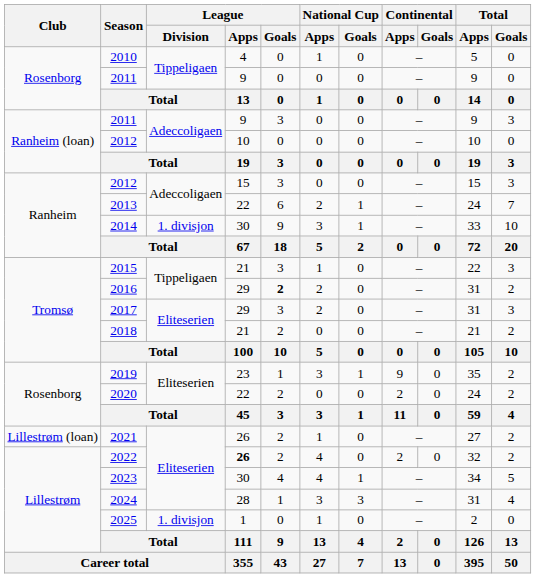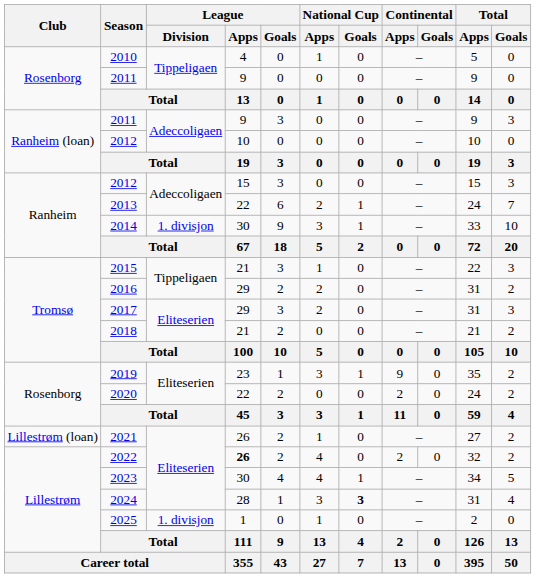(280, 288) bold -> (280, 288) normal
(361, 499) normal -> (361, 499) bold
